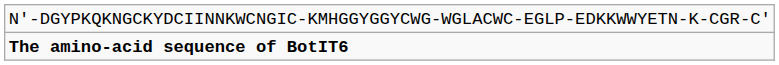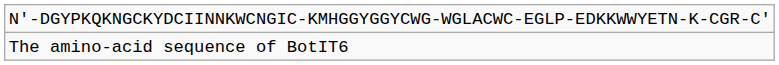(179, 47) bold -> (179, 47) normal
